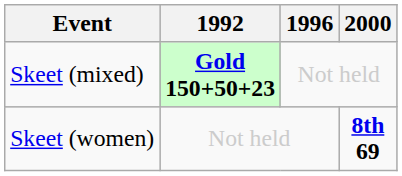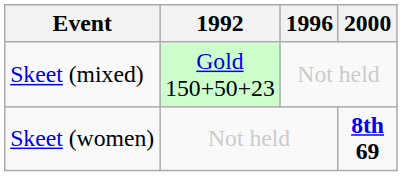(220, 74) bold -> (220, 74) normal
